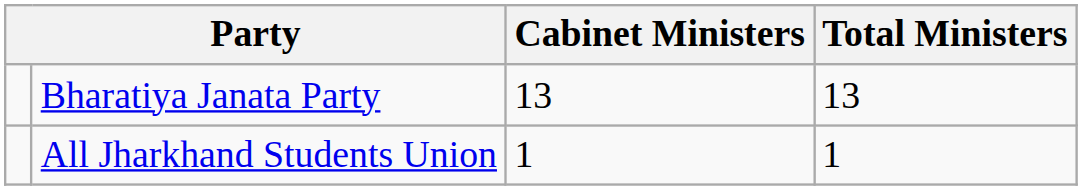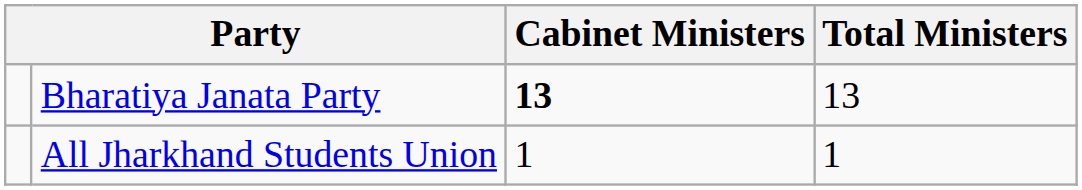(533, 94) normal -> (533, 94) bold
